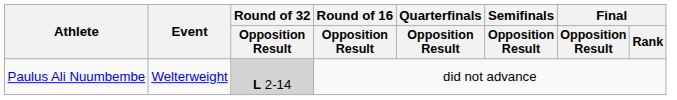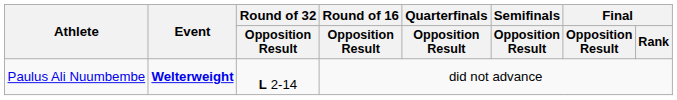(190, 77) normal -> (192, 77) bold
(272, 85) lightgrey background -> (278, 85) no background
